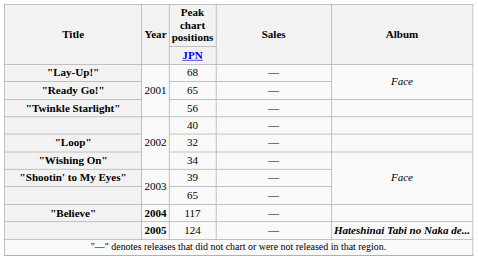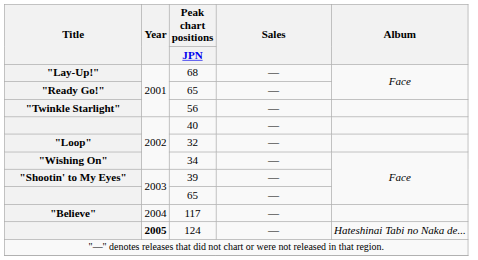(155, 213) bold -> (155, 213) normal
(402, 230) bold -> (400, 230) normal
